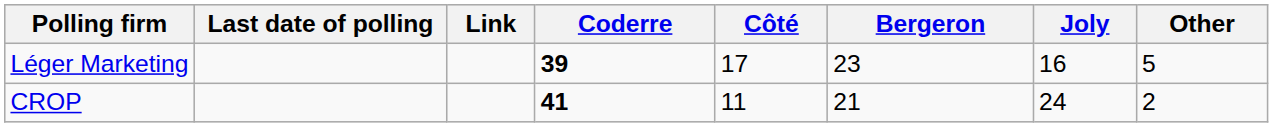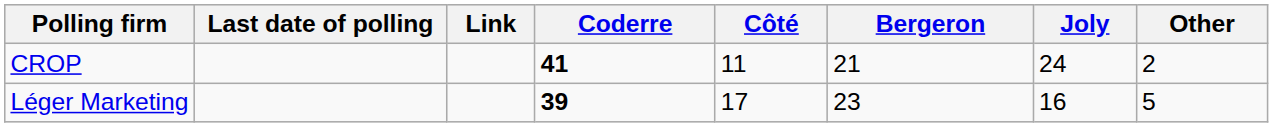rows swapped: (46, 102) <-> (99, 63)
